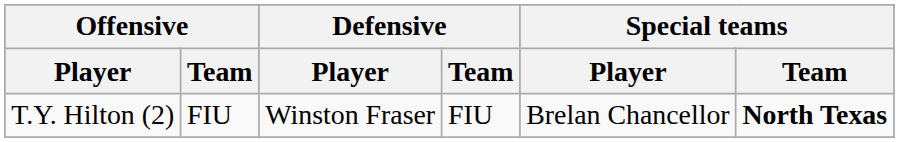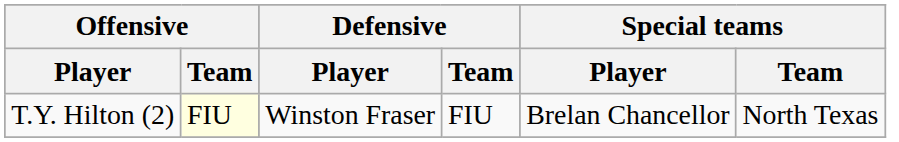(209, 114) no background -> (209, 114) lightyellow background
(815, 114) bold -> (810, 114) normal
